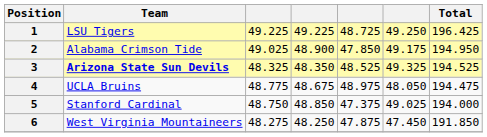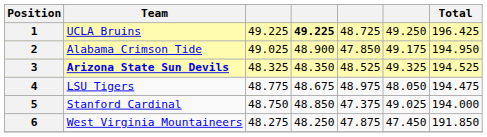(100, 32) LSU Tigers -> (104, 32) UCLA Bruins
(314, 32) normal -> (314, 32) bold
(104, 86) UCLA Bruins -> (100, 86) LSU Tigers
